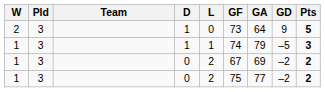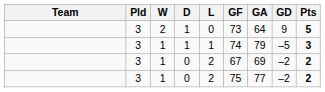columns swapped: (114, 12) <-> (16, 12)
